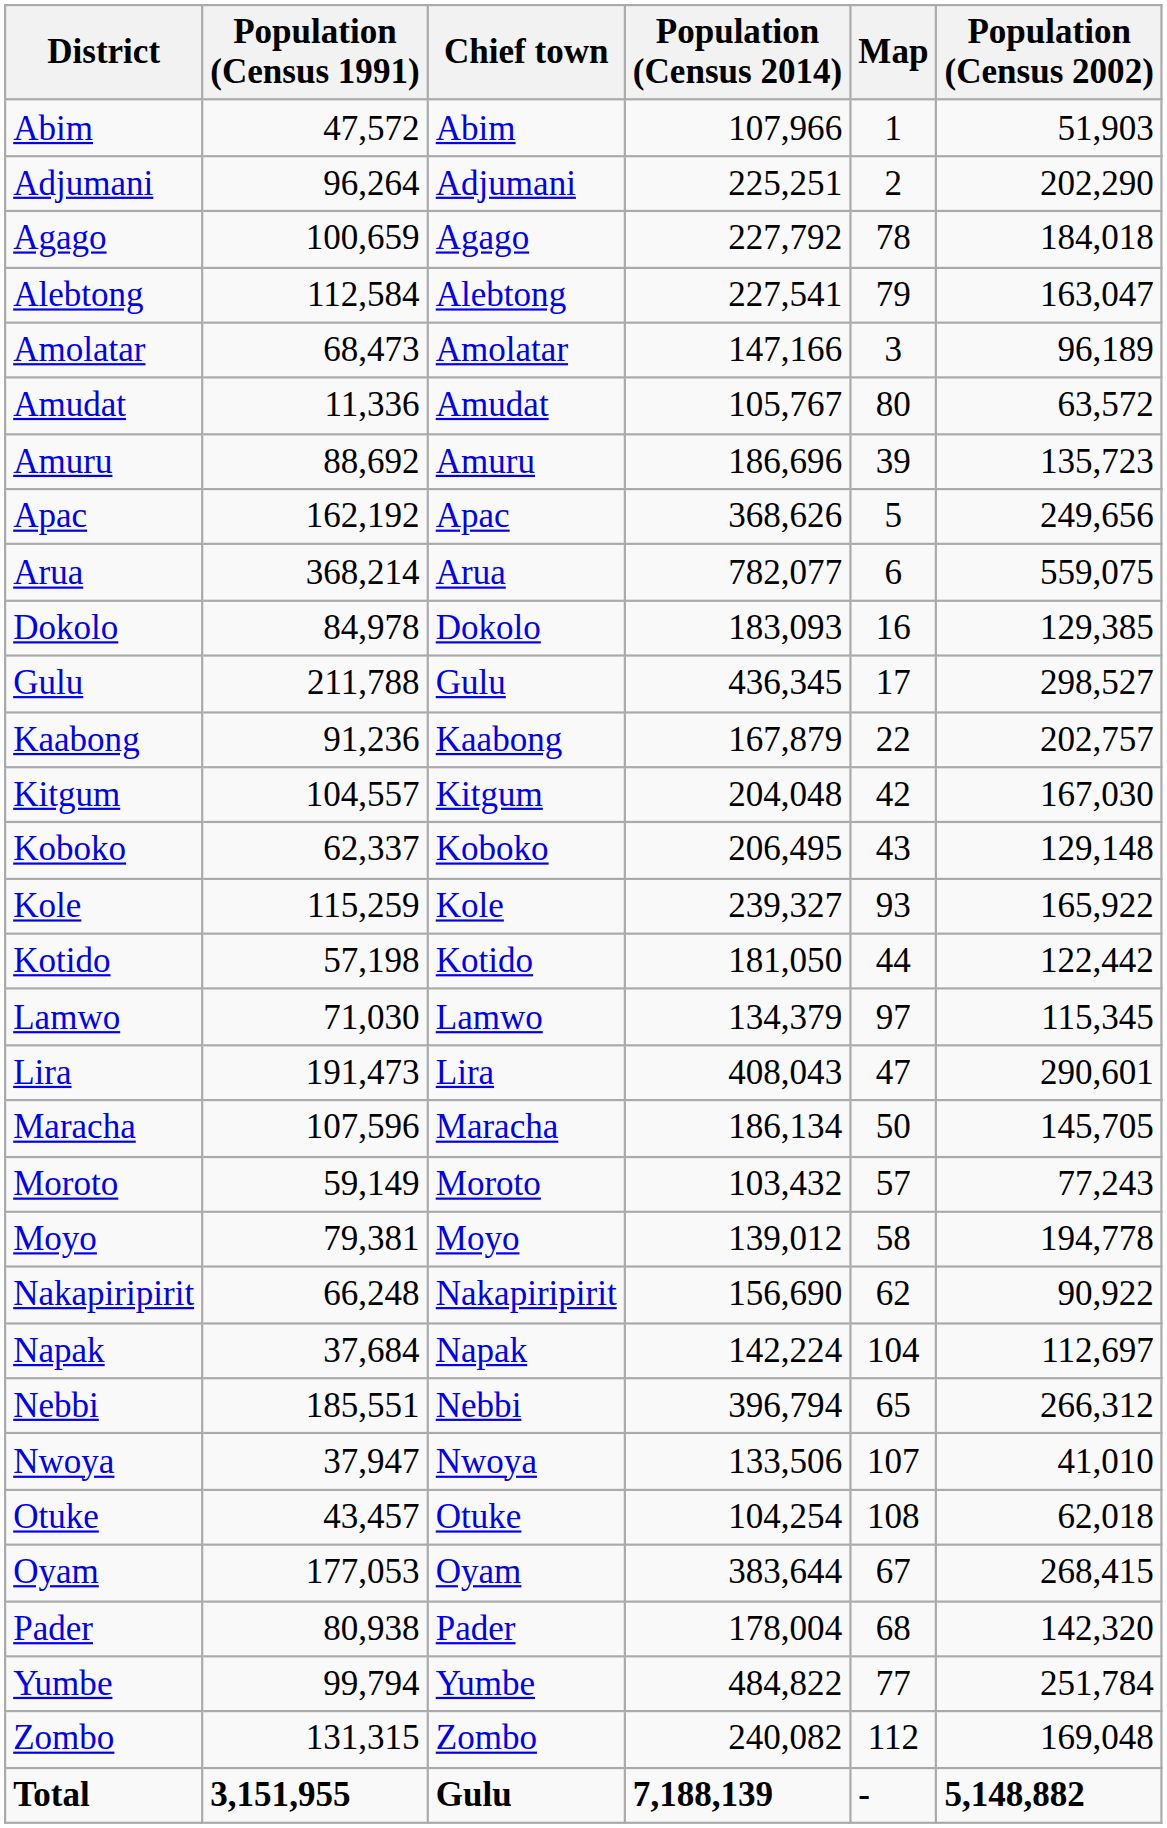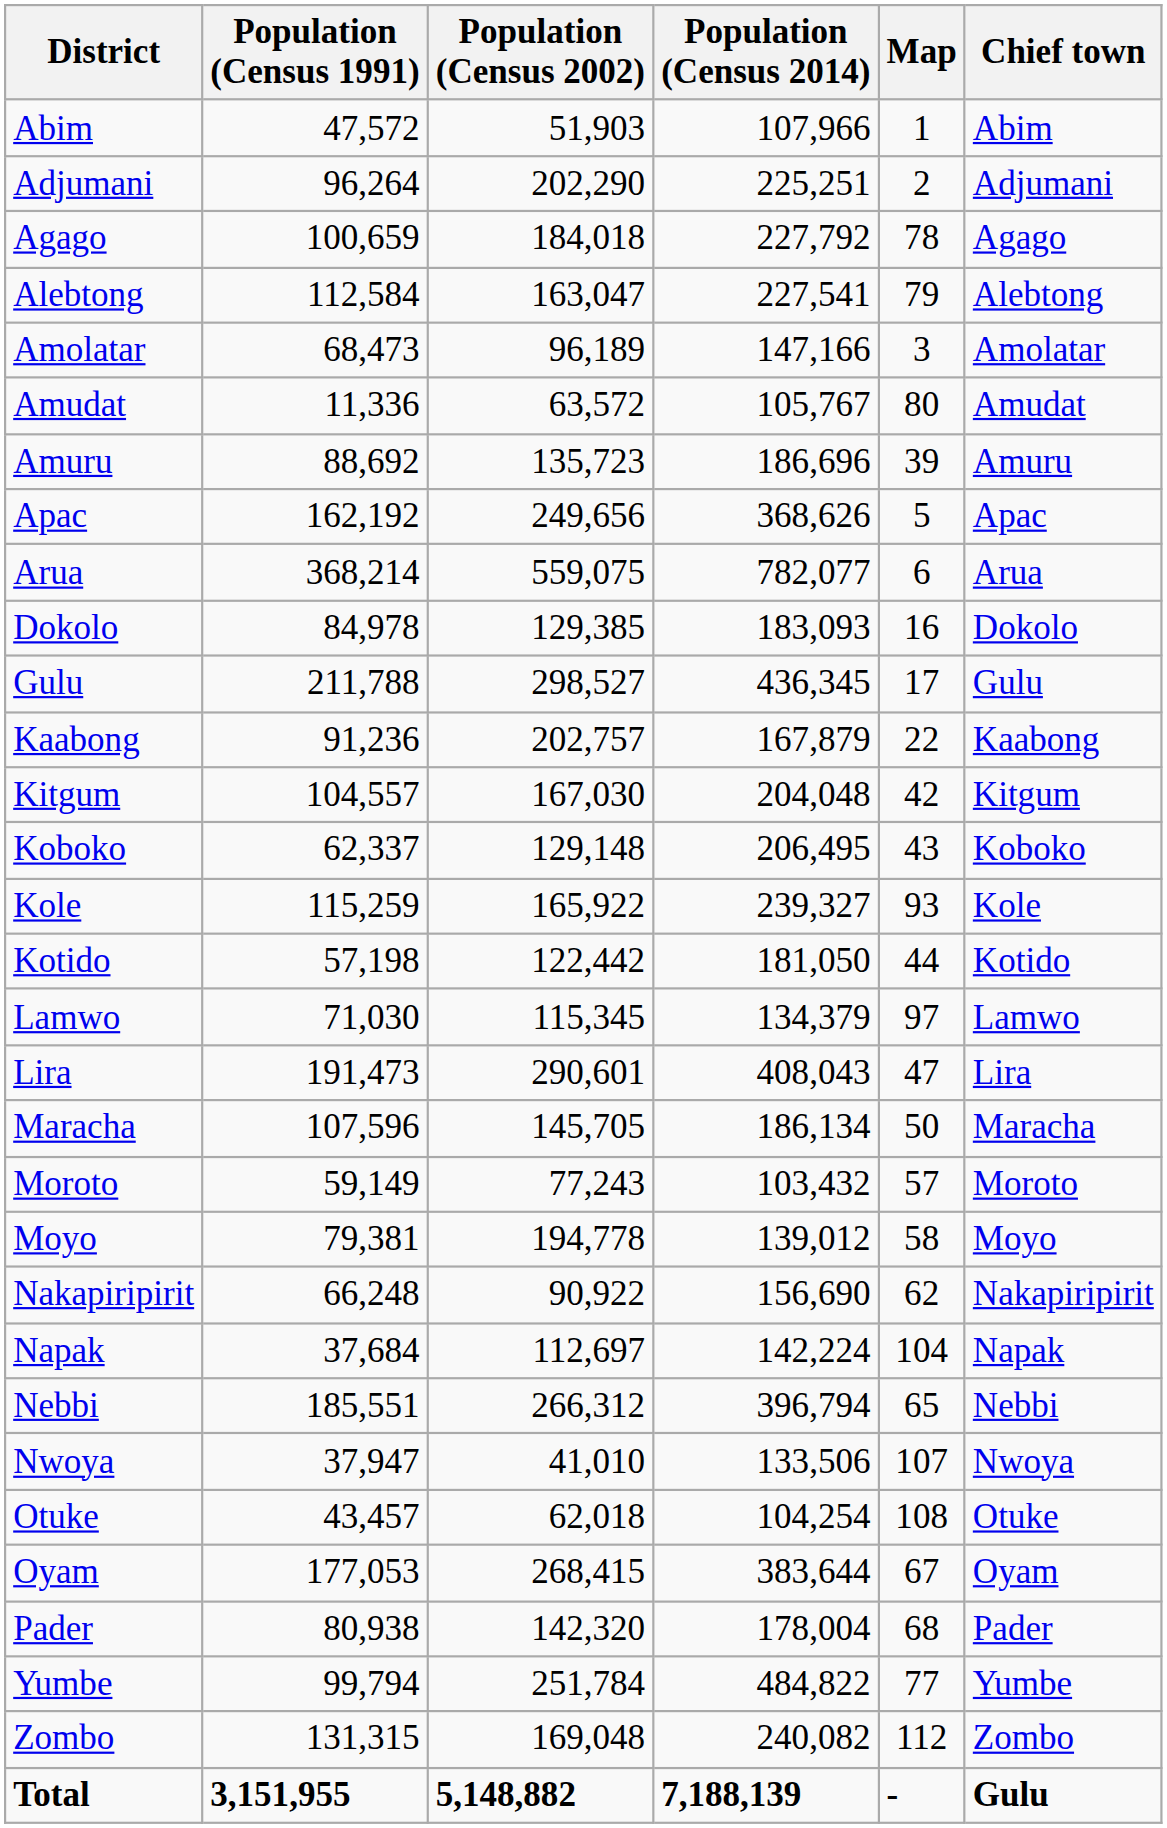columns swapped: (1049, 51) <-> (526, 51)
